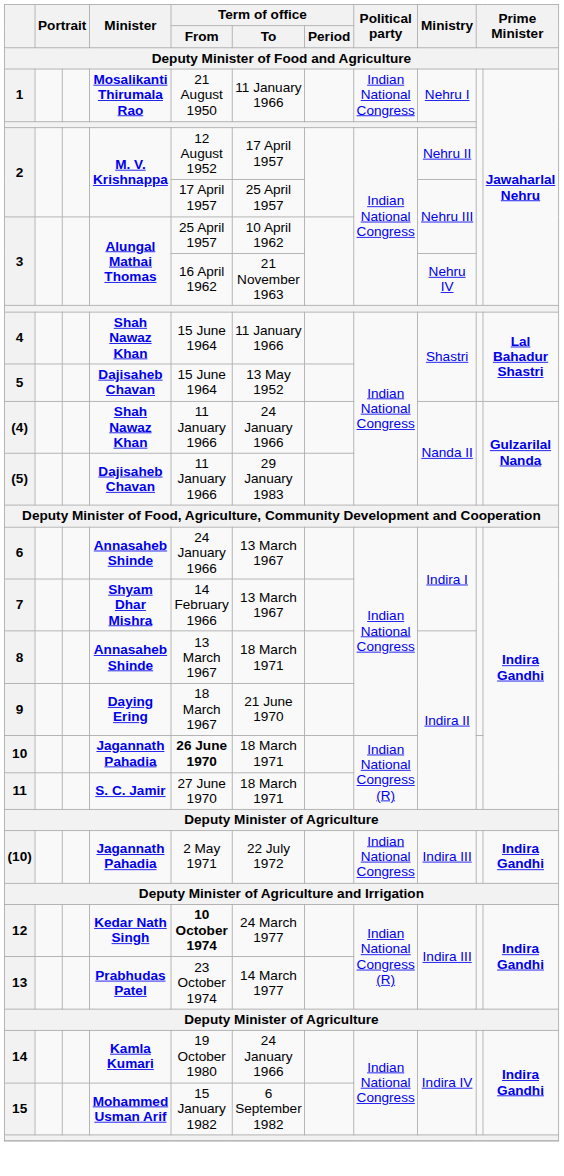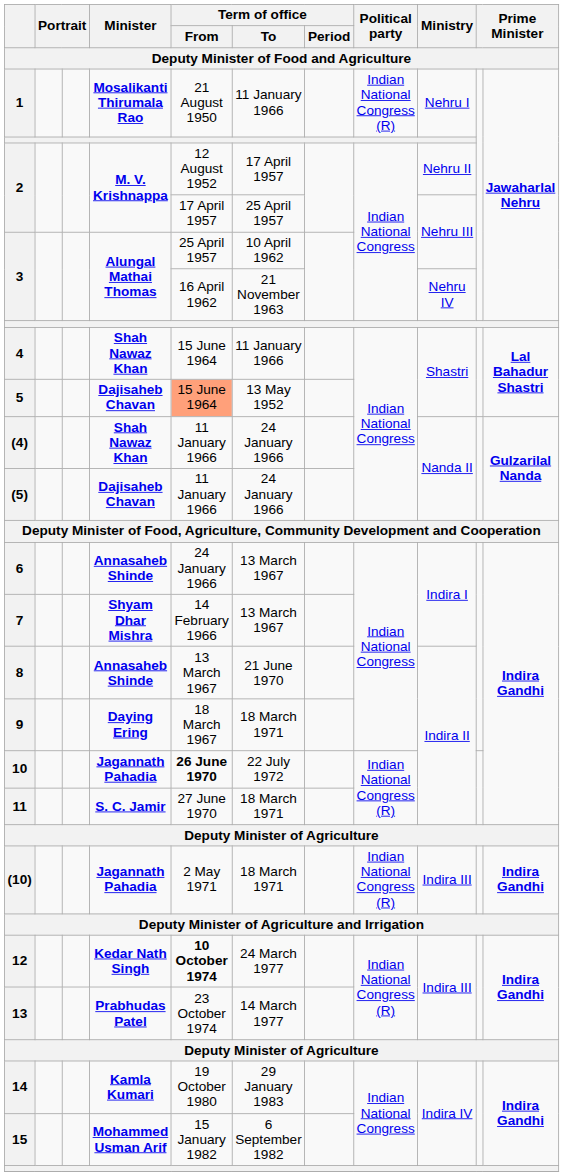(386, 95) Indian National Congress -> (386, 102) Indian National Congress (R)
(202, 382) no background -> (202, 397) lightsalmon background
(268, 479) 29 January 1983 -> (268, 494) 24 January 1966
(268, 657) 18 March 1971 -> (268, 672) 21 June 1970
(268, 709) 21 June 1970 -> (268, 724) 18 March 1971
(268, 754) 18 March 1971 -> (268, 769) 22 July 1972
(268, 856) 22 July 1972 -> (268, 879) 18 March 1971
(386, 856) Indian National Congress -> (386, 879) Indian National Congress (R)
(268, 1056) 24 January 1966 -> (268, 1087) 29 January 1983
